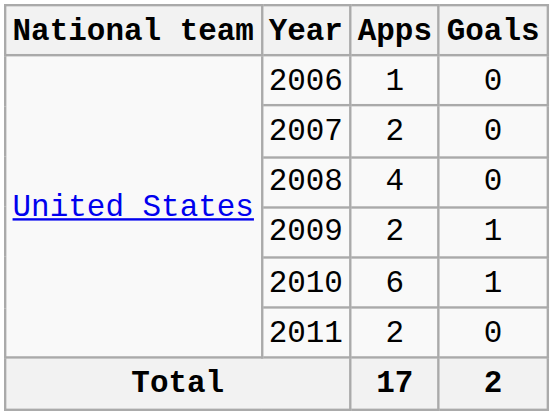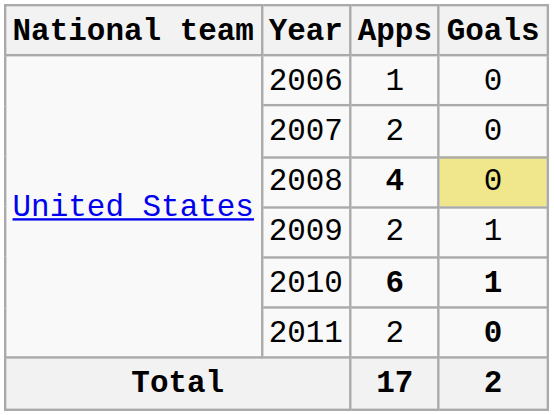(395, 182) normal -> (395, 182) bold
(493, 182) no background -> (493, 182) khaki background
(395, 283) normal -> (395, 283) bold
(493, 283) normal -> (493, 283) bold
(493, 333) normal -> (493, 333) bold
